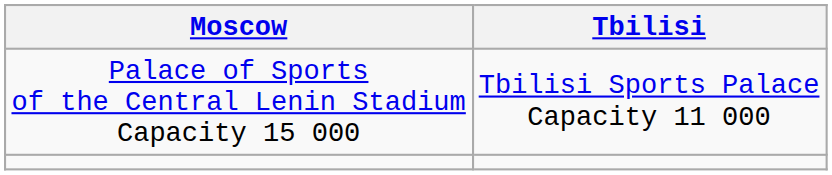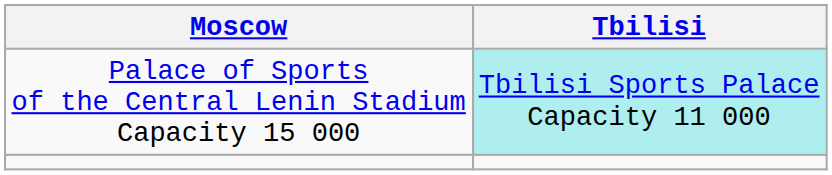(649, 102) no background -> (649, 102) paleturquoise background
